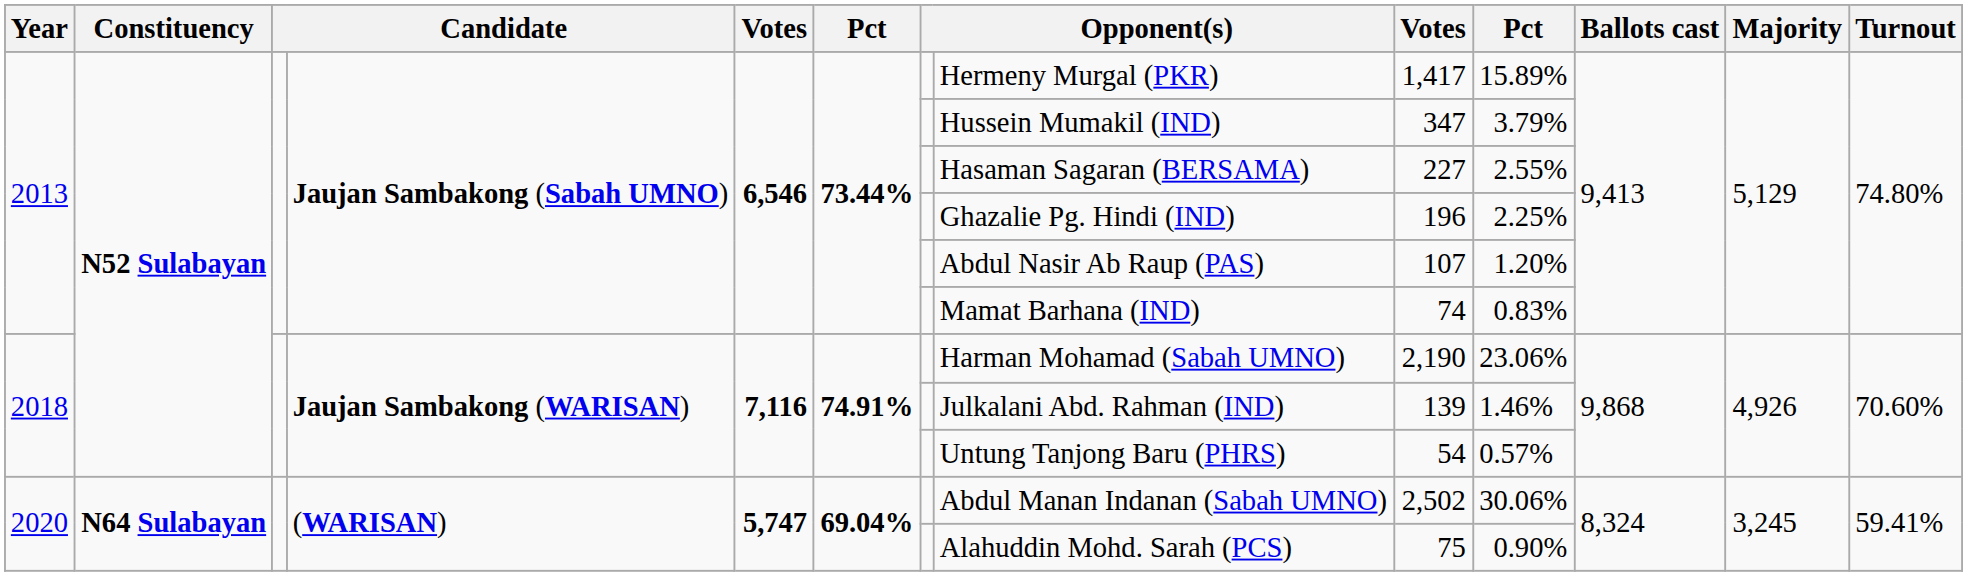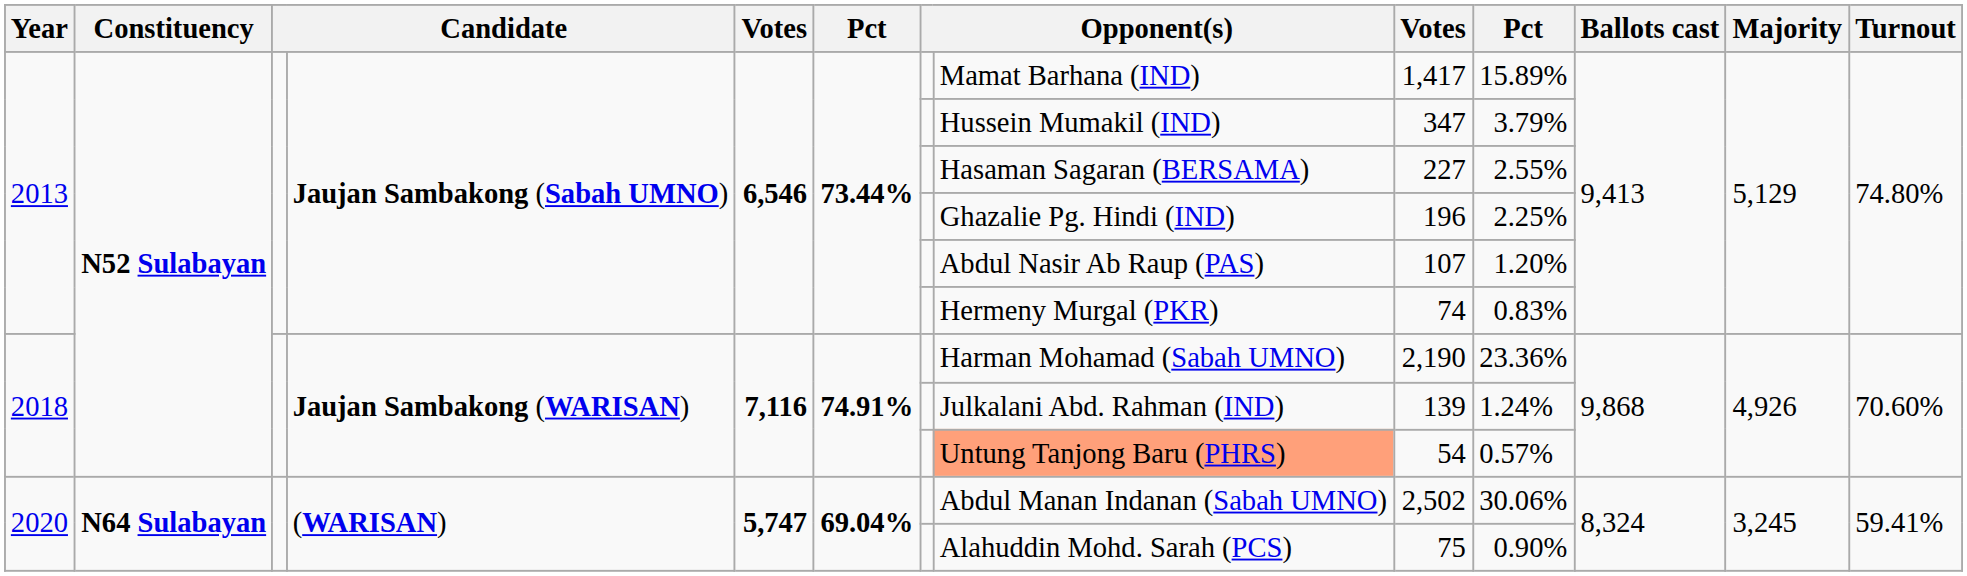(1079, 75) Hermeny Murgal (PKR) -> (1070, 75) Mamat Barhana (IND)
(1070, 310) Mamat Barhana (IND) -> (1079, 310) Hermeny Murgal (PKR)
(1523, 357) 23.06% -> (1523, 357) 23.36%
(1516, 404) 1.46% -> (1516, 404) 1.24%
(1113, 452) no background -> (1113, 452) lightsalmon background
